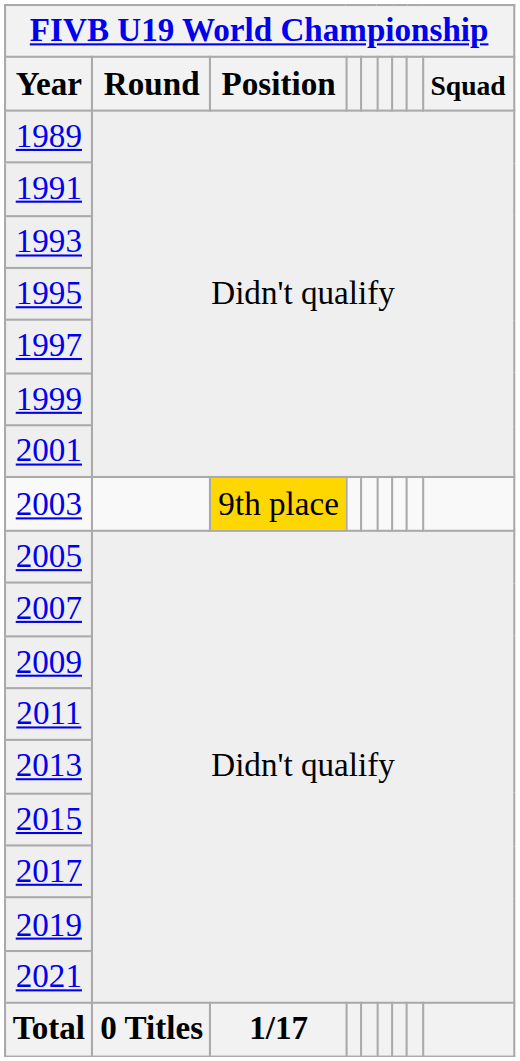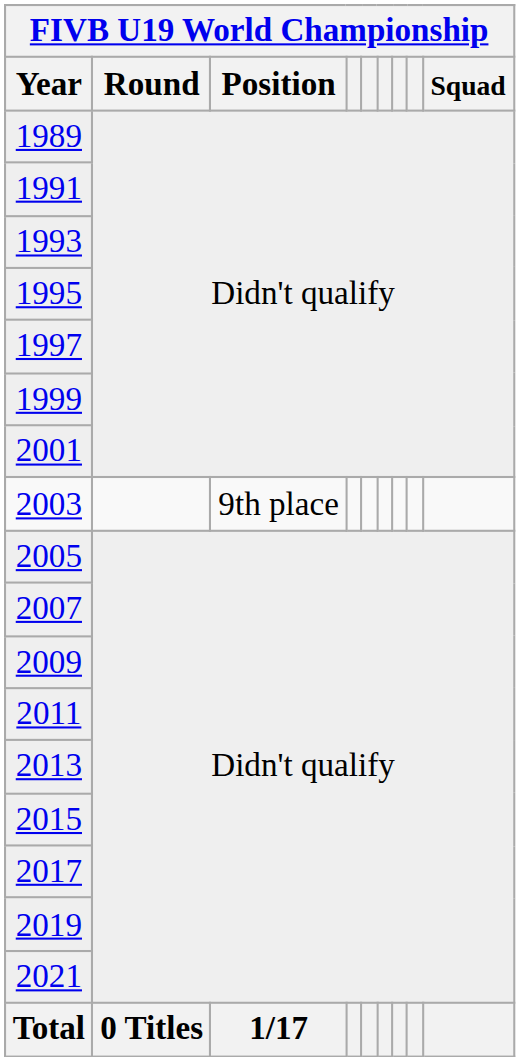(279, 503) gold background -> (279, 503) no background
